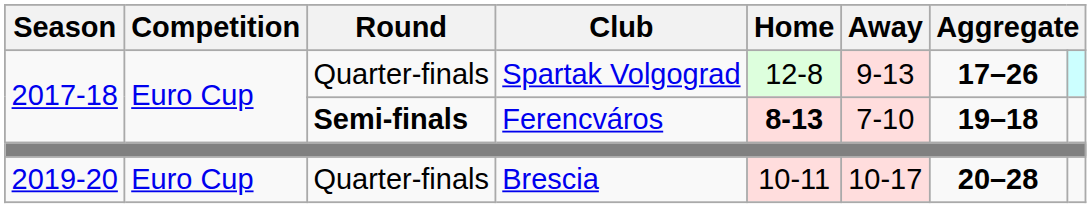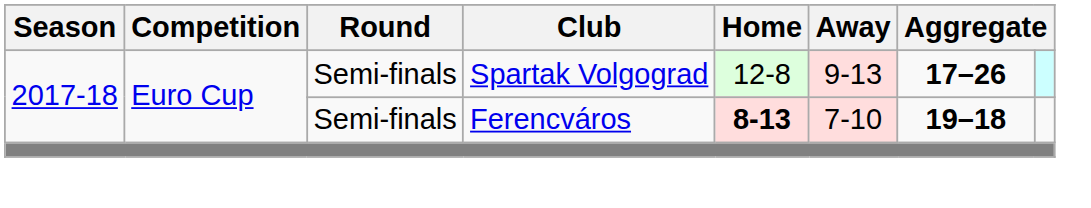(401, 73) Quarter-finals -> (385, 73) Semi-finals
(391, 119) bold -> (385, 119) normal
- row: (551, 178)
